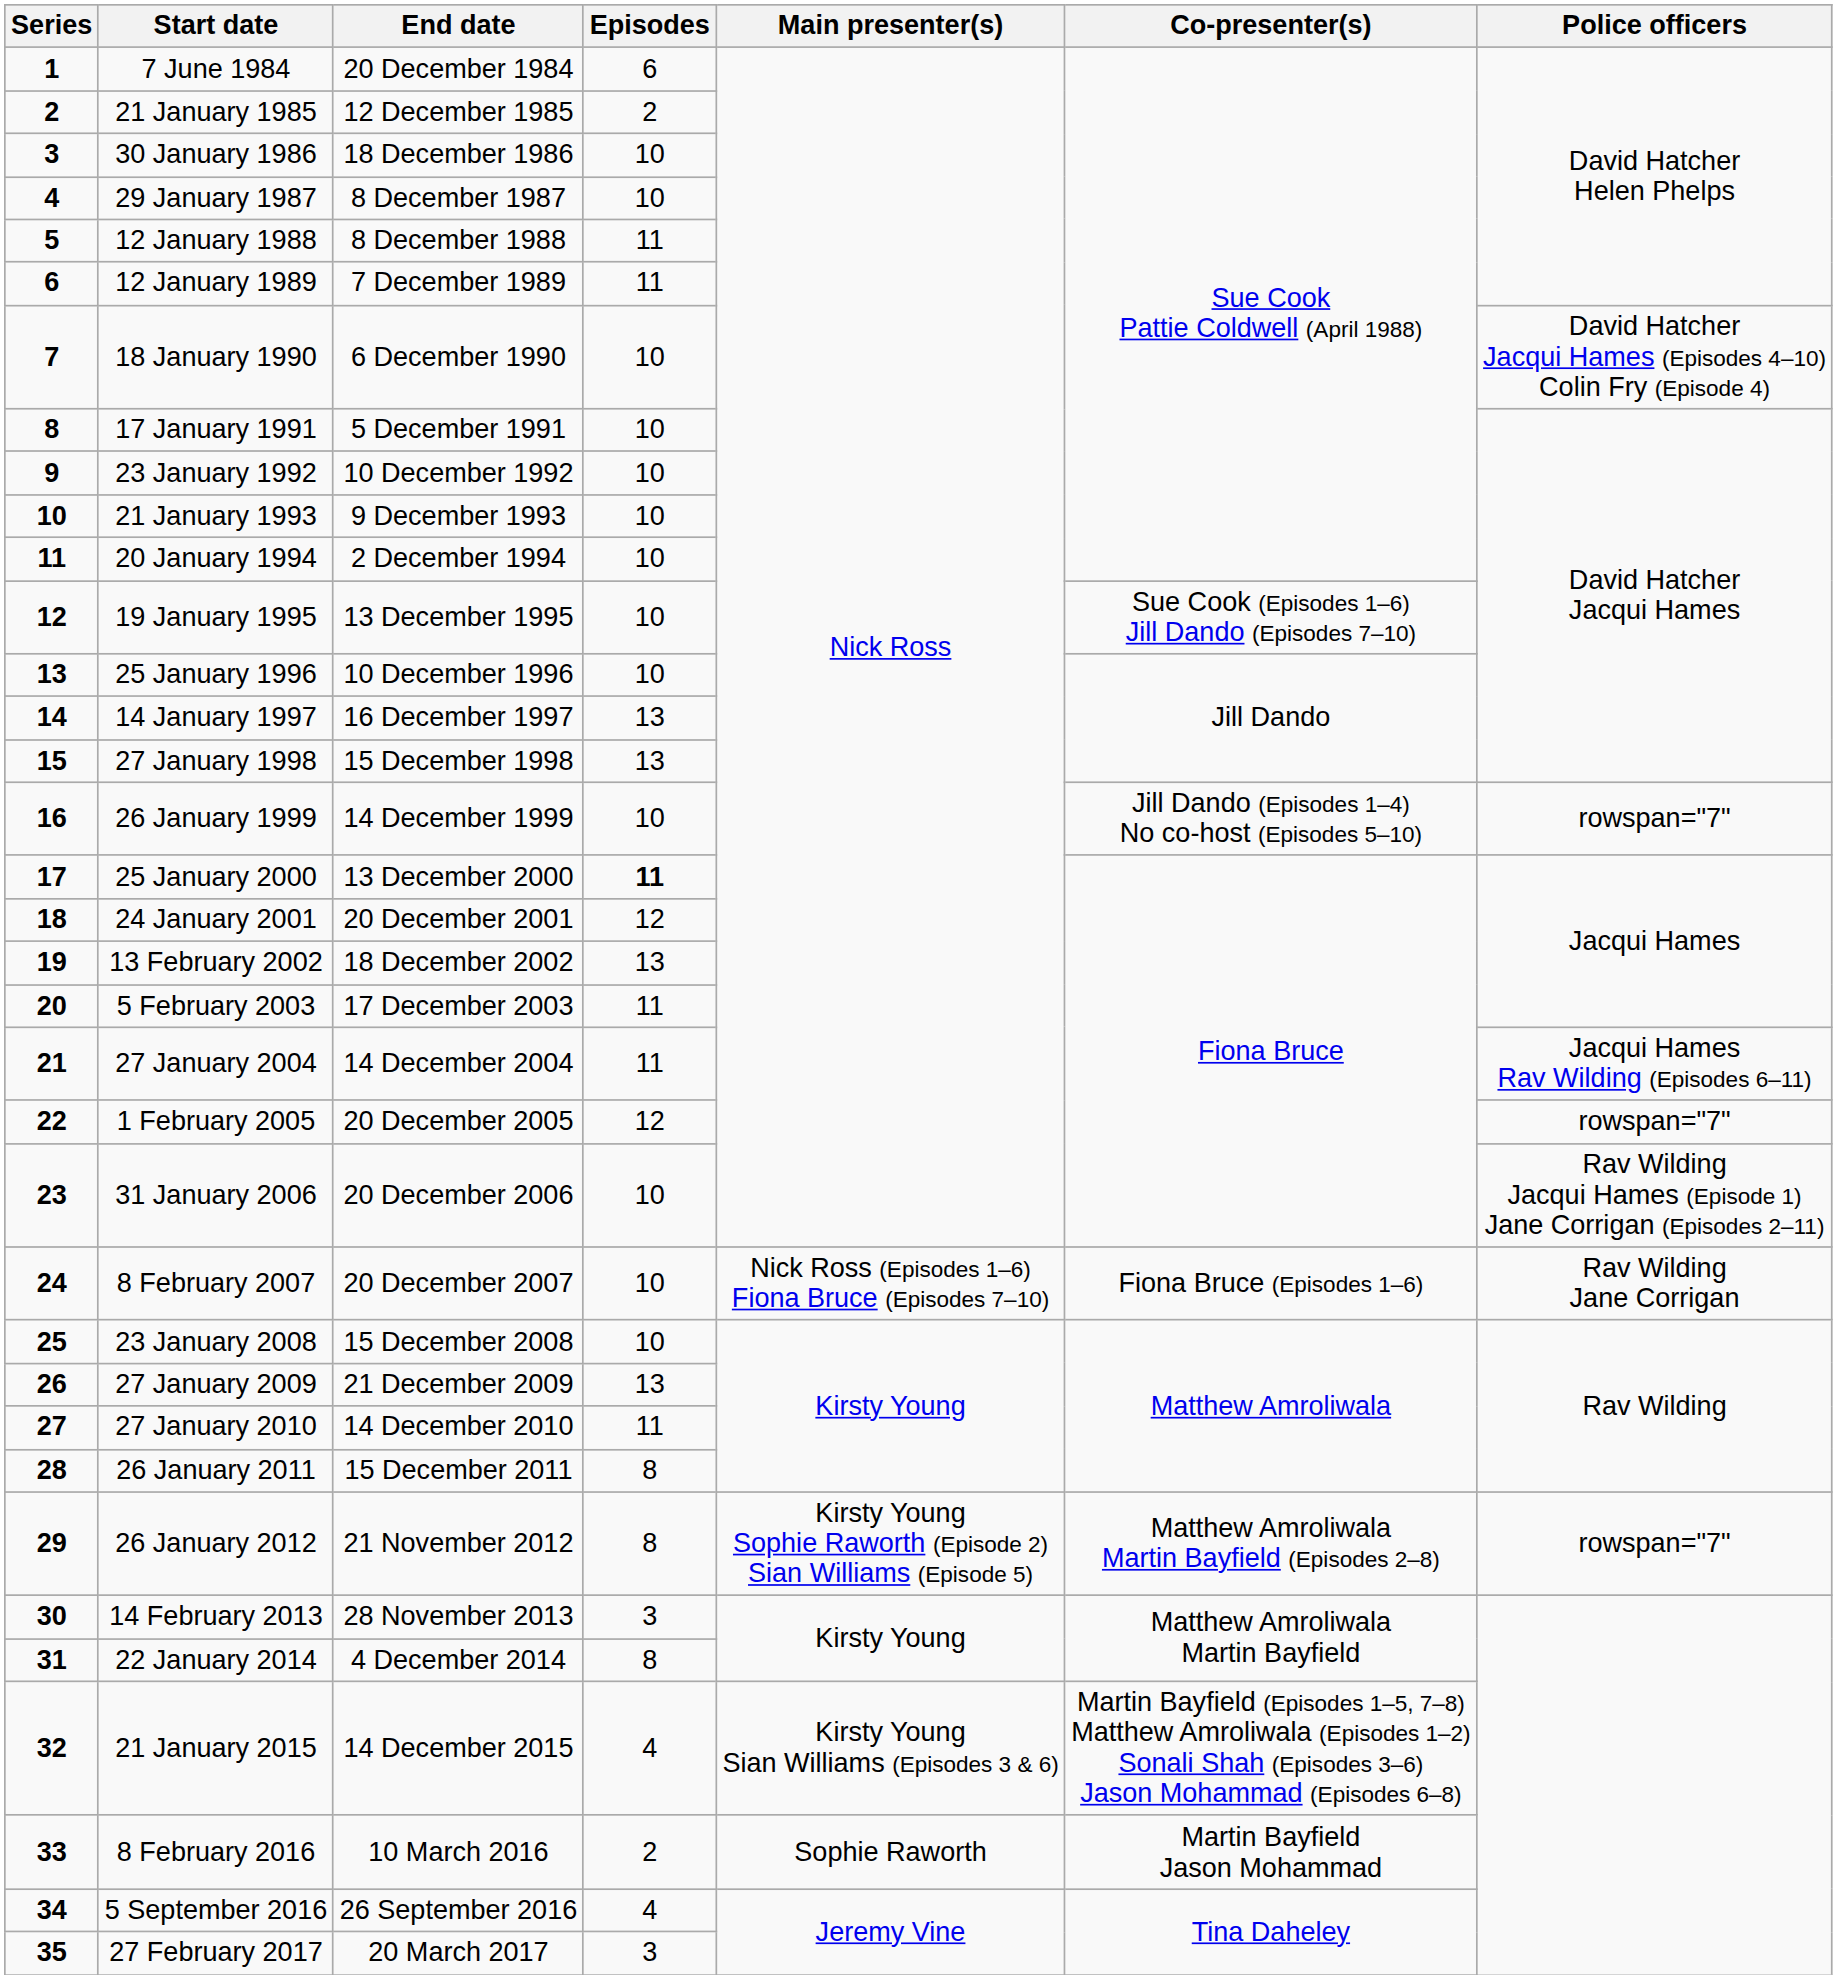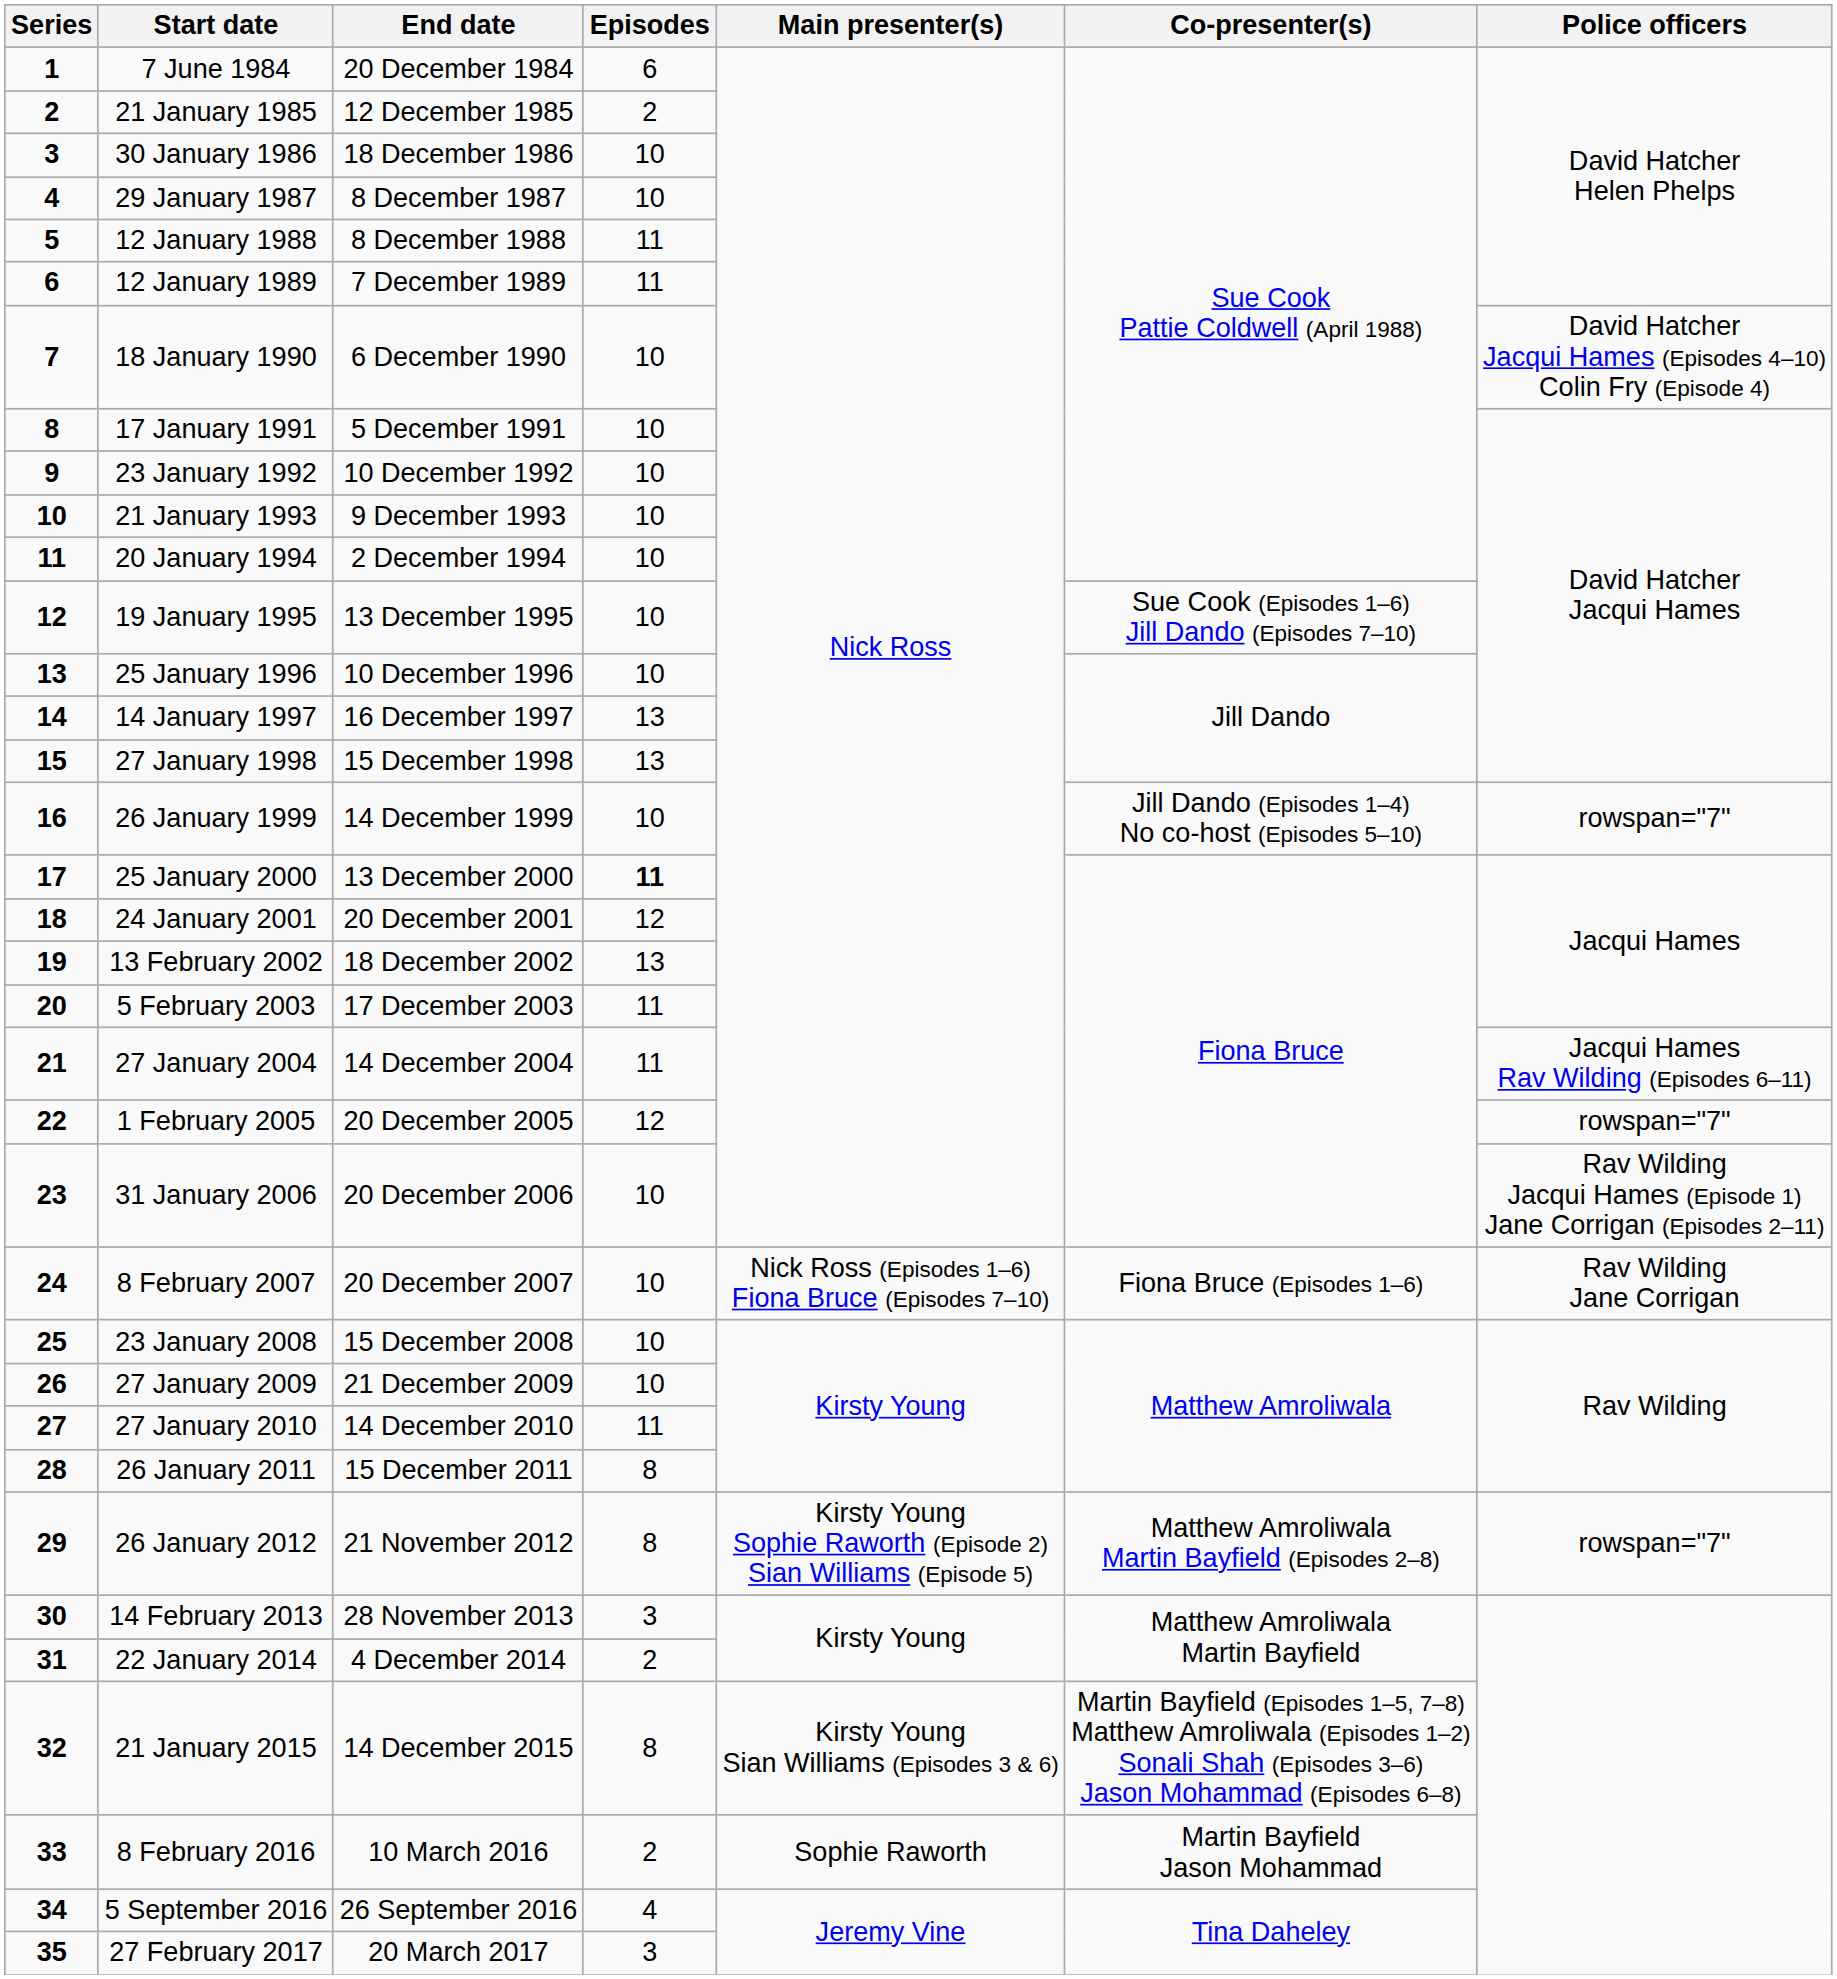(650, 1384) 13 -> (650, 1384) 10
(650, 1659) 8 -> (650, 1659) 2
(650, 1748) 4 -> (650, 1748) 8
